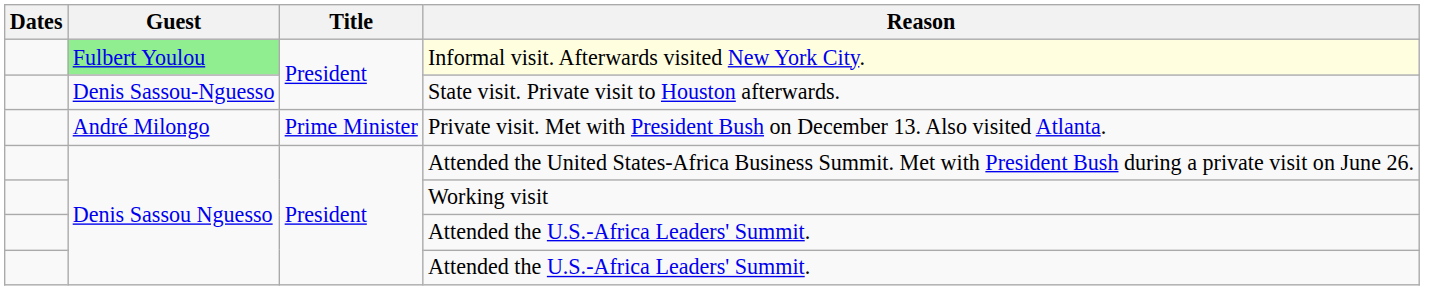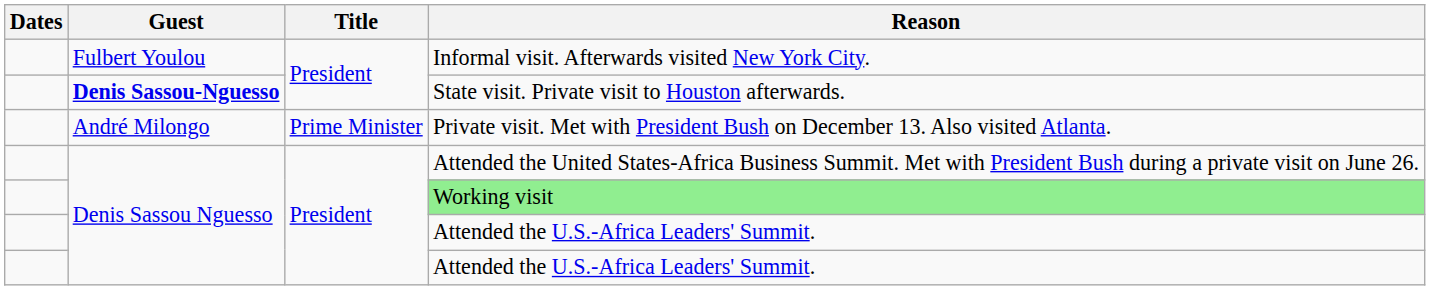(139, 57) lightgreen background -> (139, 57) no background
(646, 57) lightyellow background -> (651, 57) no background
(174, 92) normal -> (176, 92) bold
(488, 197) no background -> (493, 197) lightgreen background
